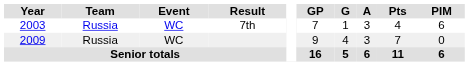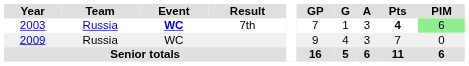(174, 25) normal -> (174, 25) bold
(398, 25) normal -> (398, 25) bold
(442, 25) no background -> (442, 25) lightgreen background
